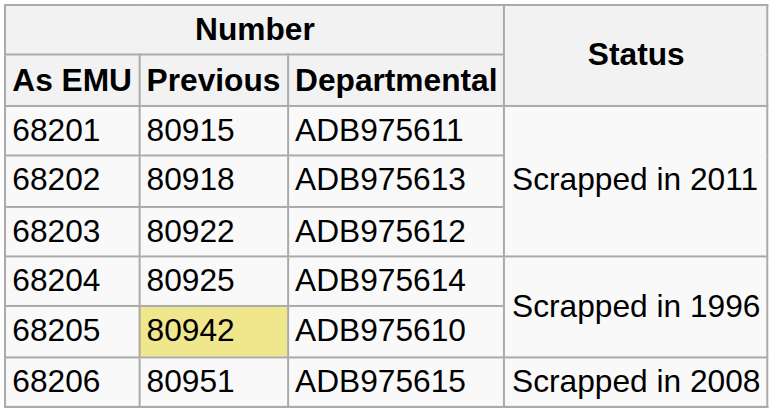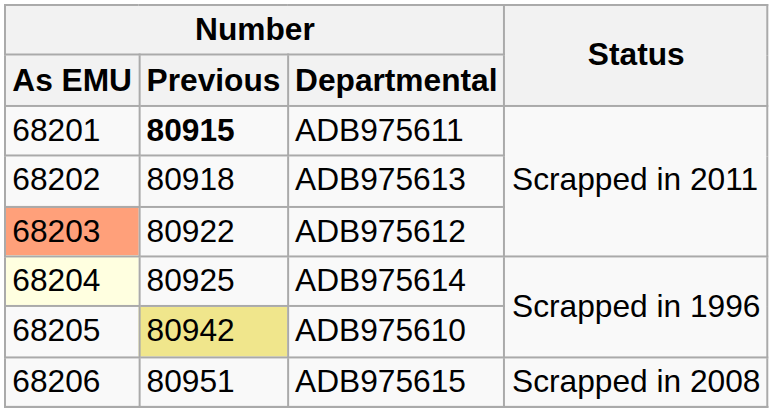(191, 130) normal -> (191, 130) bold
(56, 230) no background -> (56, 230) lightsalmon background
(56, 280) no background -> (56, 280) lightyellow background
